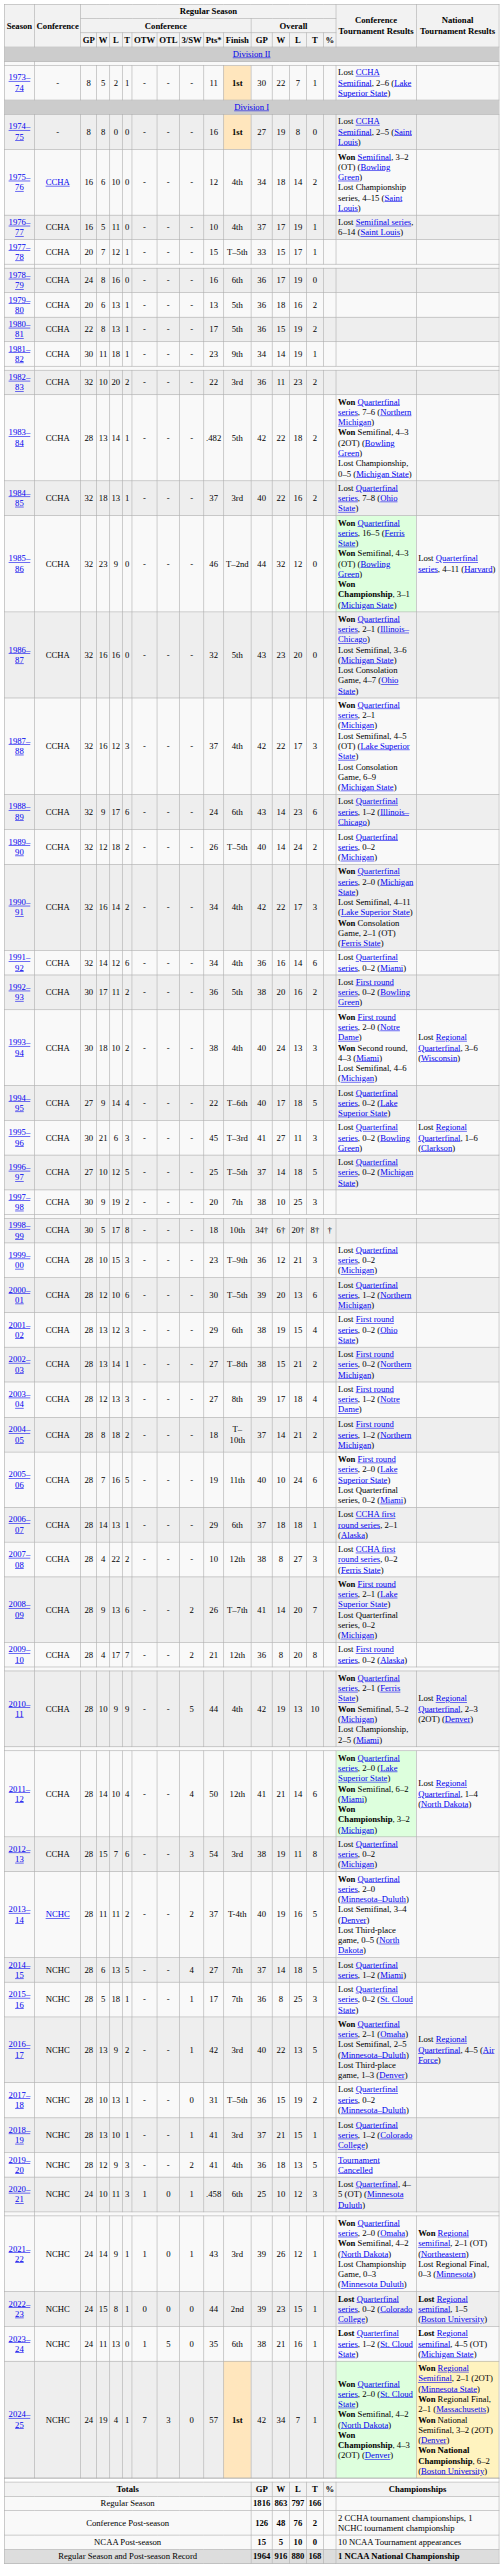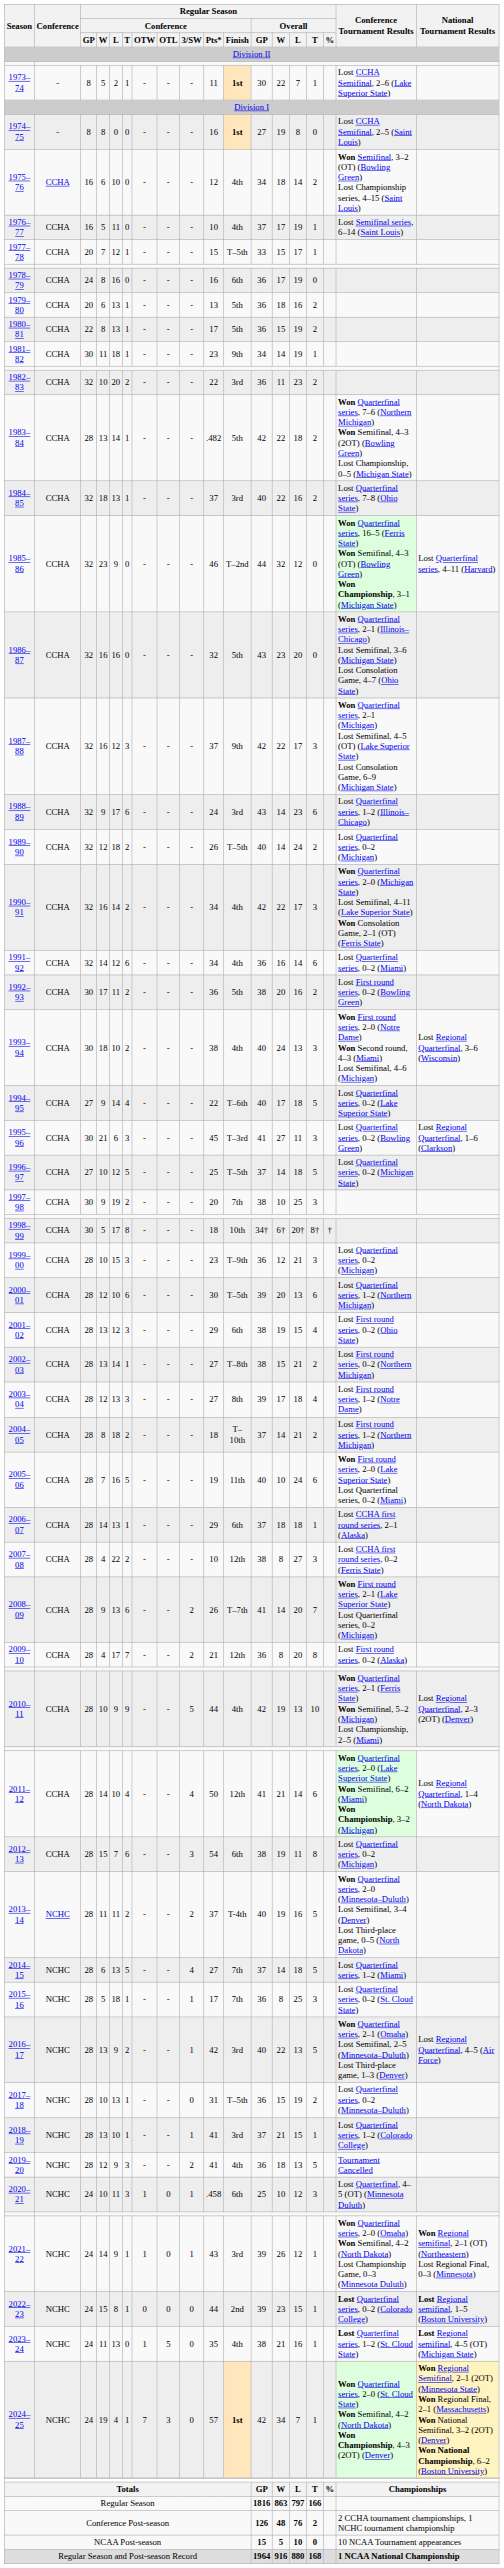(237, 746) 4th -> (237, 746) 9th
(237, 812) 6th -> (237, 812) 3rd
(237, 1854) 3rd -> (237, 1854) 6th
(237, 2344) 6th -> (237, 2344) 4th
